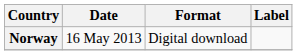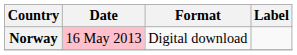(104, 38) no background -> (104, 38) pink background
